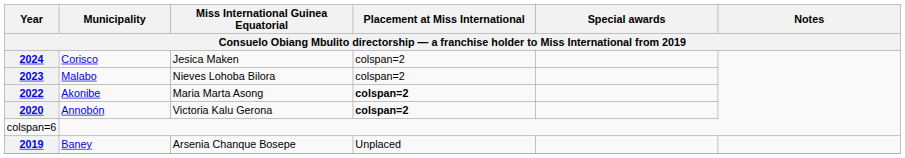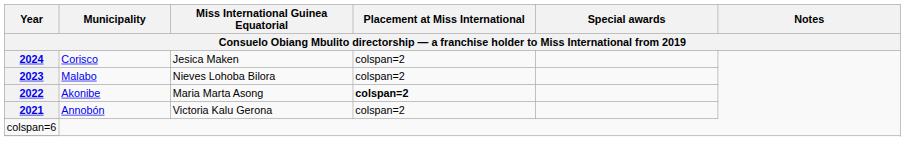(32, 111) 2020 -> (32, 111) 2021
(382, 111) bold -> (380, 111) normal
- row: (77, 145)
